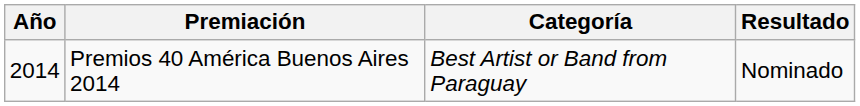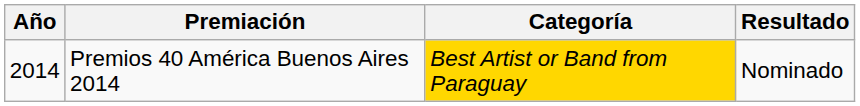(549, 70) no background -> (549, 70) gold background
